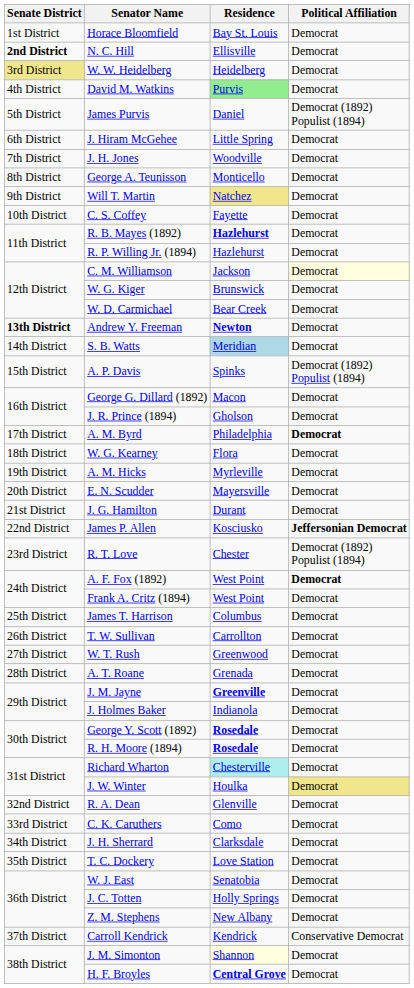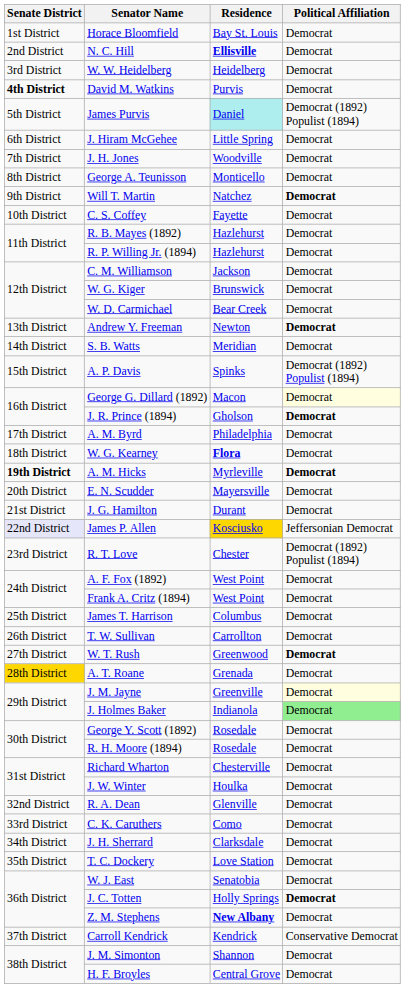(37, 51) bold -> (35, 51) normal
(234, 51) normal -> (234, 51) bold
(34, 70) khaki background -> (34, 70) no background
(34, 88) normal -> (36, 88) bold
(228, 88) lightgreen background -> (228, 88) no background
(229, 114) no background -> (229, 114) paleturquoise background
(232, 196) khaki background -> (232, 196) no background
(315, 196) normal -> (311, 196) bold
(241, 233) bold -> (238, 233) normal
(315, 271) lightyellow background -> (309, 271) no background
(39, 327) bold -> (37, 327) normal
(232, 327) bold -> (232, 327) normal
(315, 327) normal -> (311, 327) bold
(234, 346) lightblue background -> (234, 346) no background
(315, 397) no background -> (309, 397) lightyellow background
(315, 416) normal -> (311, 416) bold
(316, 434) bold -> (309, 434) normal
(225, 453) normal -> (227, 453) bold
(37, 472) normal -> (39, 472) bold
(315, 472) normal -> (311, 472) bold
(38, 528) no background -> (38, 528) lavender background
(238, 528) no background -> (238, 528) gold background
(349, 528) bold -> (339, 528) normal
(316, 579) bold -> (309, 579) normal
(315, 654) normal -> (311, 654) bold
(37, 673) no background -> (37, 673) gold background
(239, 692) bold -> (238, 692) normal
(315, 692) no background -> (309, 692) lightyellow background
(315, 711) no background -> (309, 711) lightgreen background
(235, 729) bold -> (234, 729) normal
(235, 748) bold -> (234, 748) normal
(241, 767) paleturquoise background -> (241, 767) no background
(315, 786) khaki background -> (309, 786) no background
(315, 898) normal -> (311, 898) bold
(243, 917) normal -> (244, 917) bold
(233, 955) lightyellow background -> (233, 955) no background
(249, 973) bold -> (246, 973) normal
